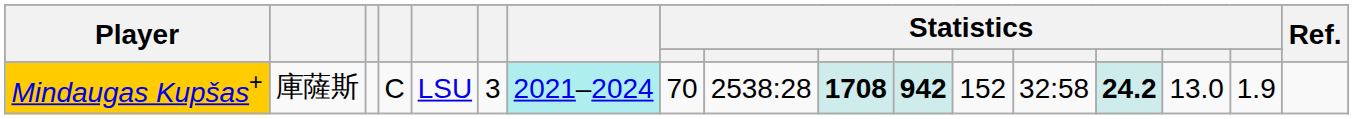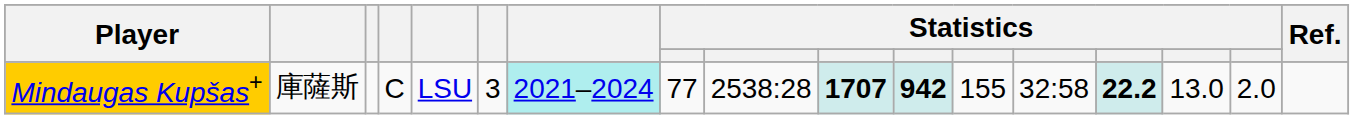(682, 88) 70 -> (682, 88) 77
(856, 88) 1708 -> (856, 88) 1707
(983, 88) 152 -> (983, 88) 155
(1129, 88) 24.2 -> (1129, 88) 22.2
(1256, 88) 1.9 -> (1256, 88) 2.0
